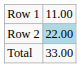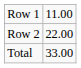(59, 33) lightblue background -> (59, 33) no background
